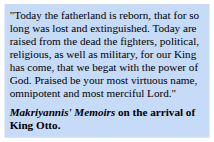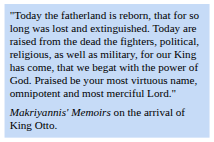(102, 119) bold -> (97, 119) normal
